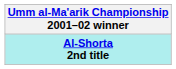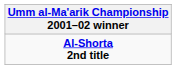(88, 49) paleturquoise background -> (88, 49) no background
